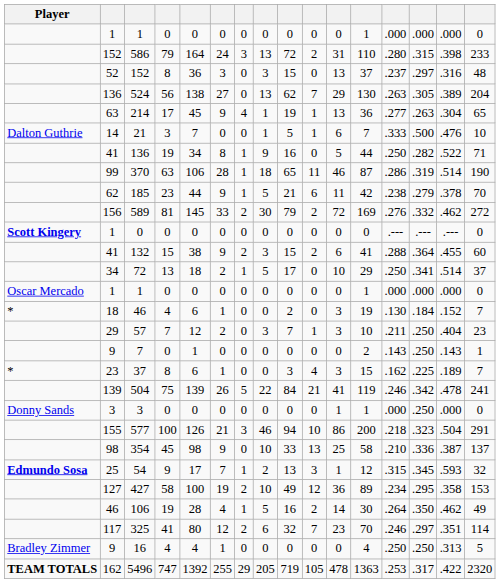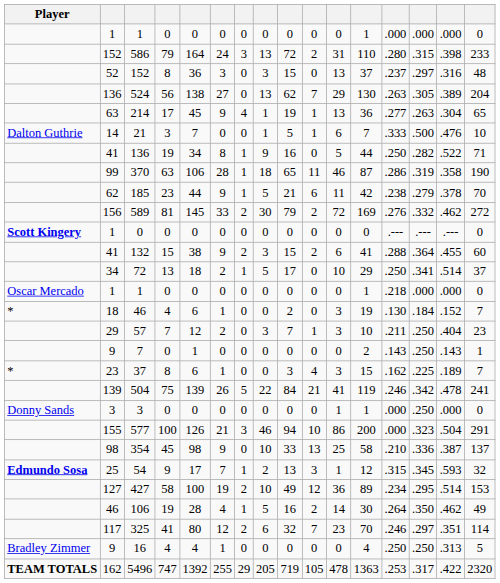(451, 172) .514 -> (451, 172) .358
(395, 291) .000 -> (395, 291) .218
(395, 430) .218 -> (395, 430) .000
(451, 489) .358 -> (451, 489) .514
